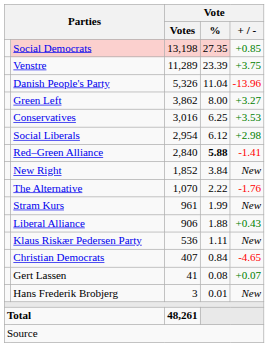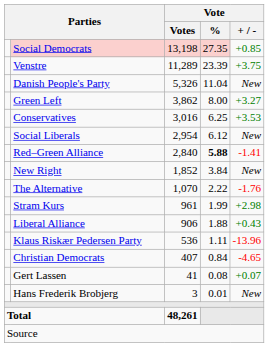(247, 83) -13.96 -> (251, 83) New
(248, 135) +2.98 -> (251, 135) New
(251, 205) New -> (248, 205) +2.98
(251, 240) New -> (247, 240) -13.96
